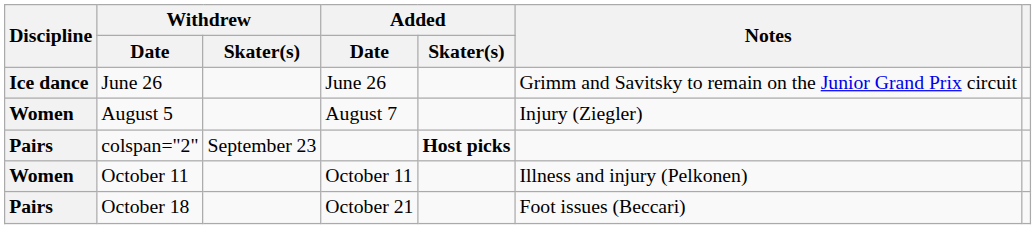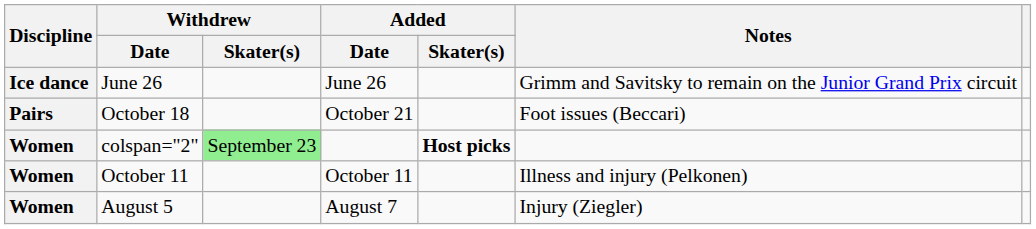rows swapped: (137, 113) <-> (145, 207)
(31, 144) Pairs -> (41, 144) Women
(262, 144) no background -> (262, 144) lightgreen background
